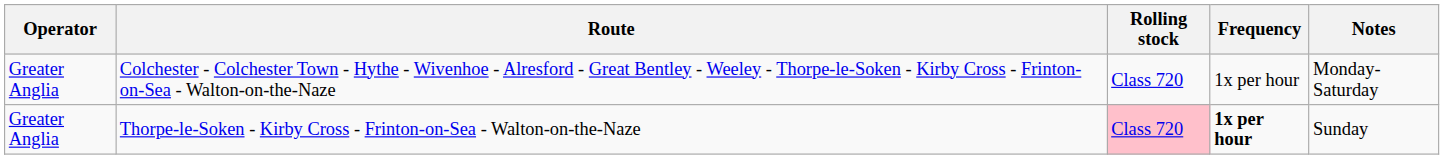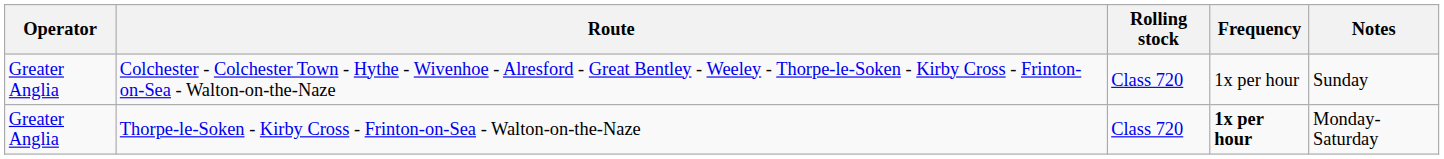(1347, 79) Monday-Saturday -> (1341, 79) Sunday
(1147, 129) pink background -> (1147, 129) no background
(1341, 129) Sunday -> (1347, 129) Monday-Saturday
